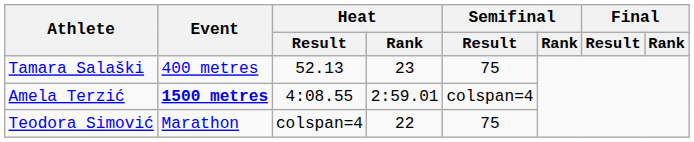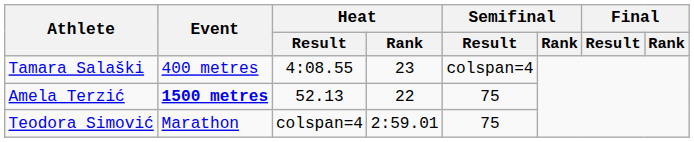(319, 69) 52.13 -> (319, 69) 4:08.55
(490, 69) 75 -> (490, 69) colspan=4
(319, 96) 4:08.55 -> (319, 96) 52.13
(405, 96) 2:59.01 -> (405, 96) 22
(490, 96) colspan=4 -> (490, 96) 75
(405, 123) 22 -> (405, 123) 2:59.01
